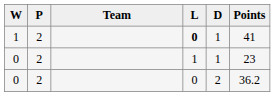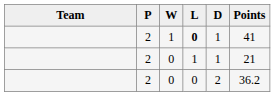columns swapped: (117, 15) <-> (16, 15)
(249, 58) 23 -> (249, 58) 21
